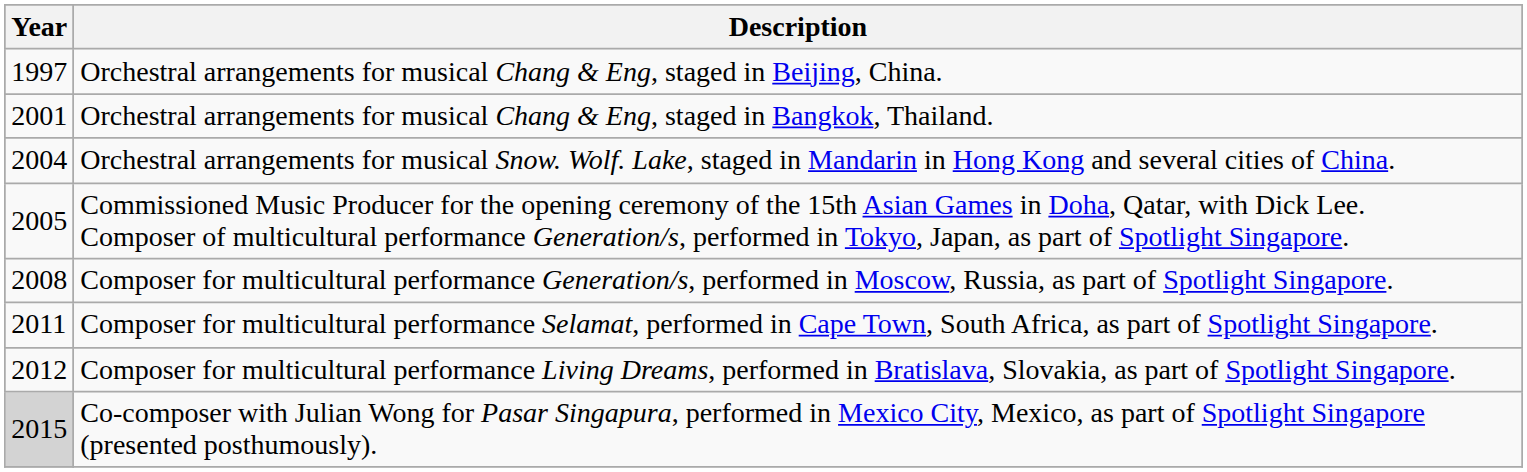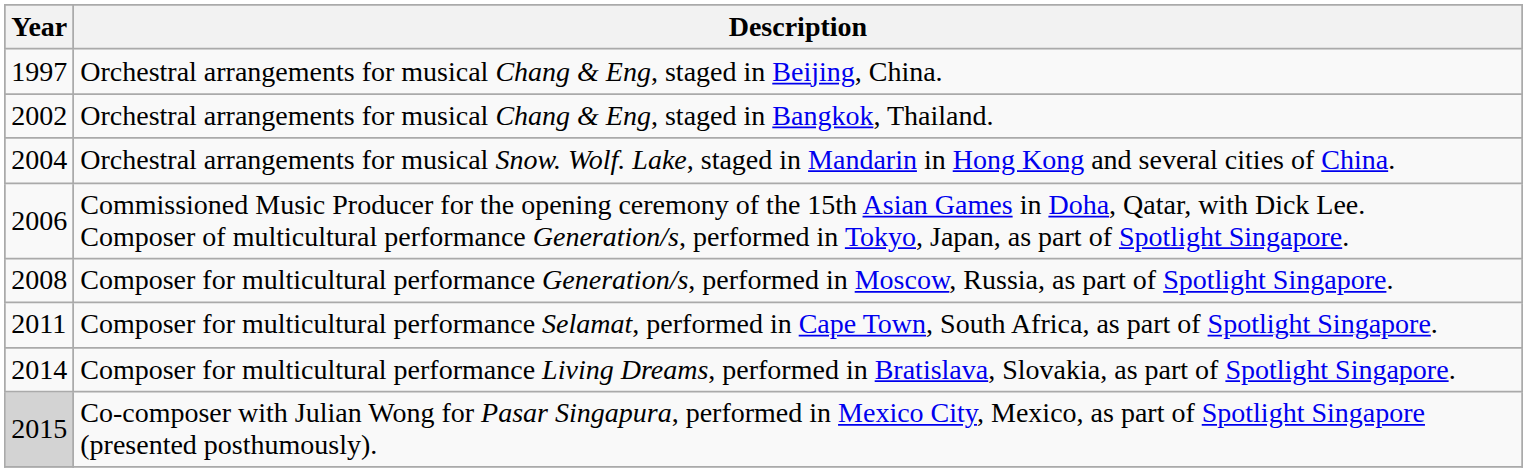(39, 115) 2001 -> (39, 115) 2002
(39, 220) 2005 -> (39, 220) 2006
(39, 369) 2012 -> (39, 369) 2014
